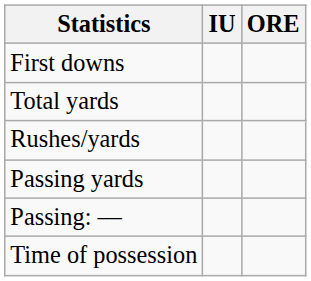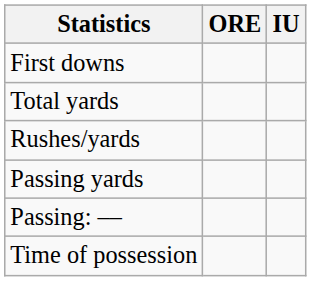columns swapped: (222, 24) <-> (273, 24)
